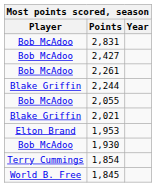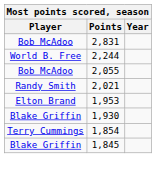- row: (106, 56)
- row: (106, 71)
(46, 86) Blake Griffin -> (46, 56) World B. Free
(46, 116) Blake Griffin -> (46, 86) Randy Smith
(46, 145) Bob McAdoo -> (46, 116) Blake Griffin
(46, 175) World B. Free -> (46, 145) Blake Griffin
